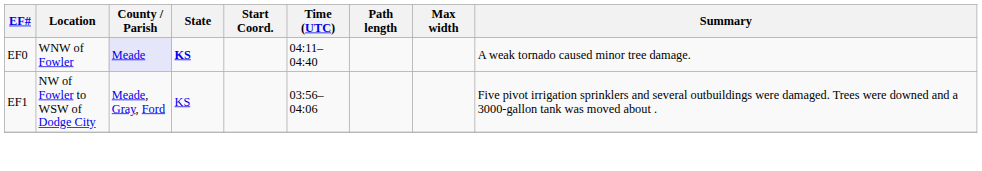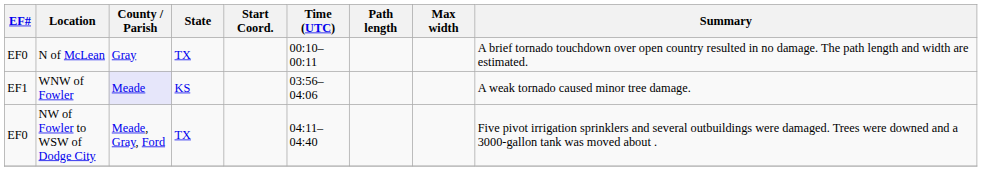+ row: (72, 54)
(17, 54) EF0 -> (17, 87) EF1
(183, 54) bold -> (182, 87) normal
(306, 54) 04:11–04:40 -> (307, 87) 03:56–04:06
(17, 101) EF1 -> (17, 135) EF0
(182, 101) KS -> (183, 135) TX
(307, 101) 03:56–04:06 -> (306, 135) 04:11–04:40
